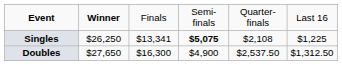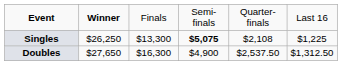(154, 38) $13,341 -> (154, 38) $13,300
